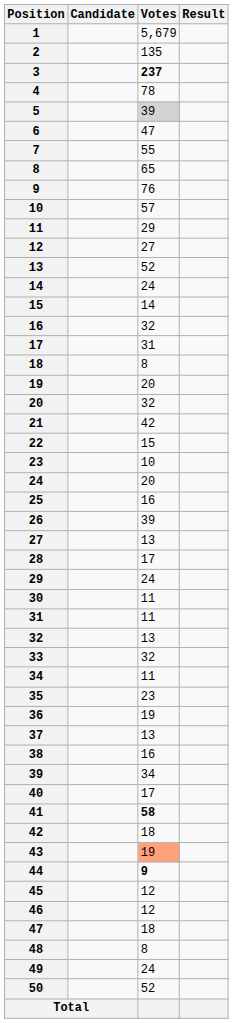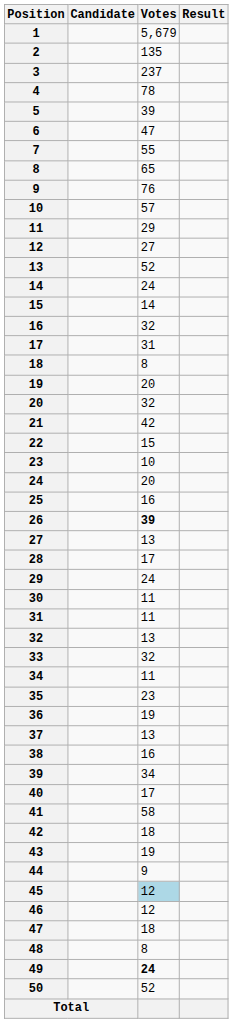(151, 73) bold -> (151, 73) normal
(148, 112) lightgrey background -> (148, 112) no background
(148, 521) normal -> (148, 521) bold
(148, 813) bold -> (148, 813) normal
(148, 852) lightsalmon background -> (148, 852) no background
(144, 872) bold -> (144, 872) normal
(148, 891) no background -> (148, 891) lightblue background
(148, 969) normal -> (148, 969) bold
